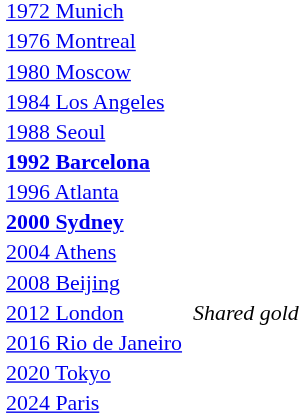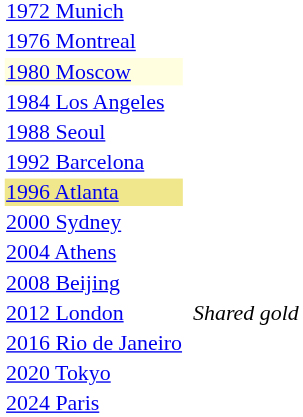(69, 71) no background -> (69, 71) lightyellow background
(78, 161) bold -> (75, 161) normal
(62, 192) no background -> (62, 192) khaki background
(65, 222) bold -> (64, 222) normal
